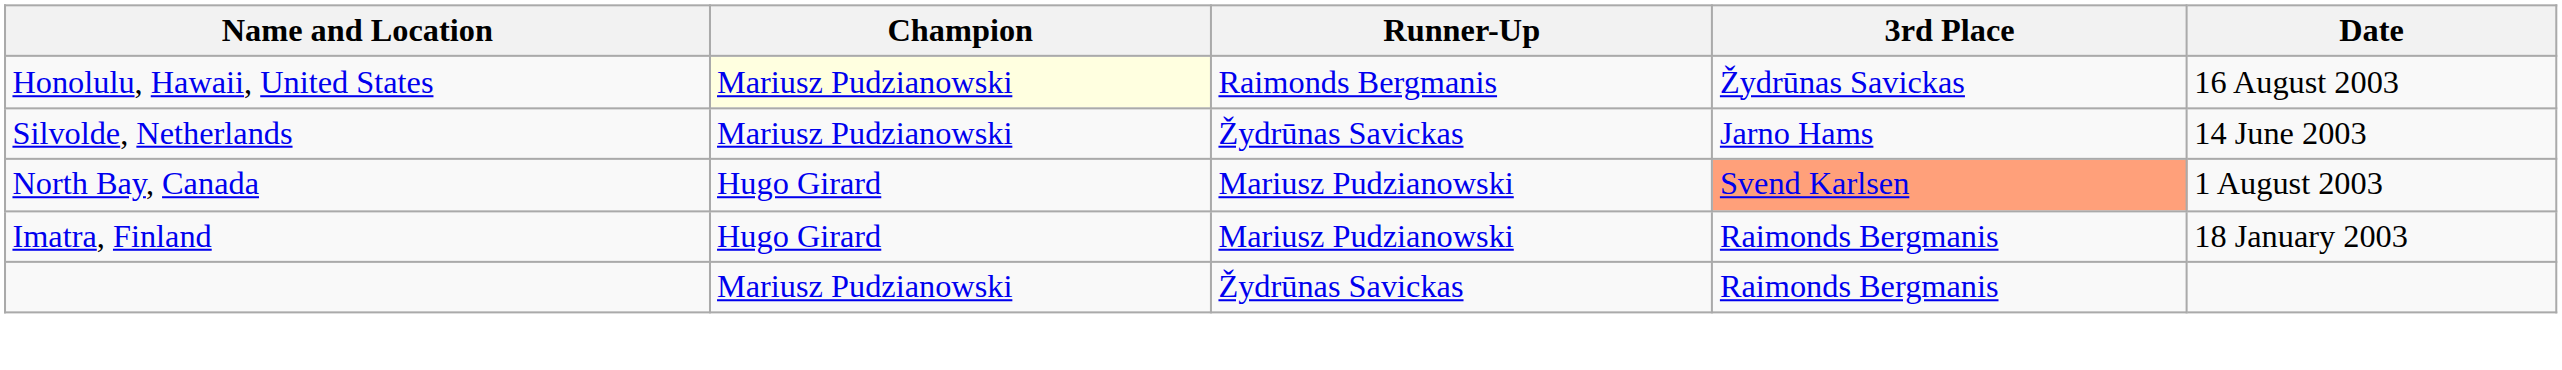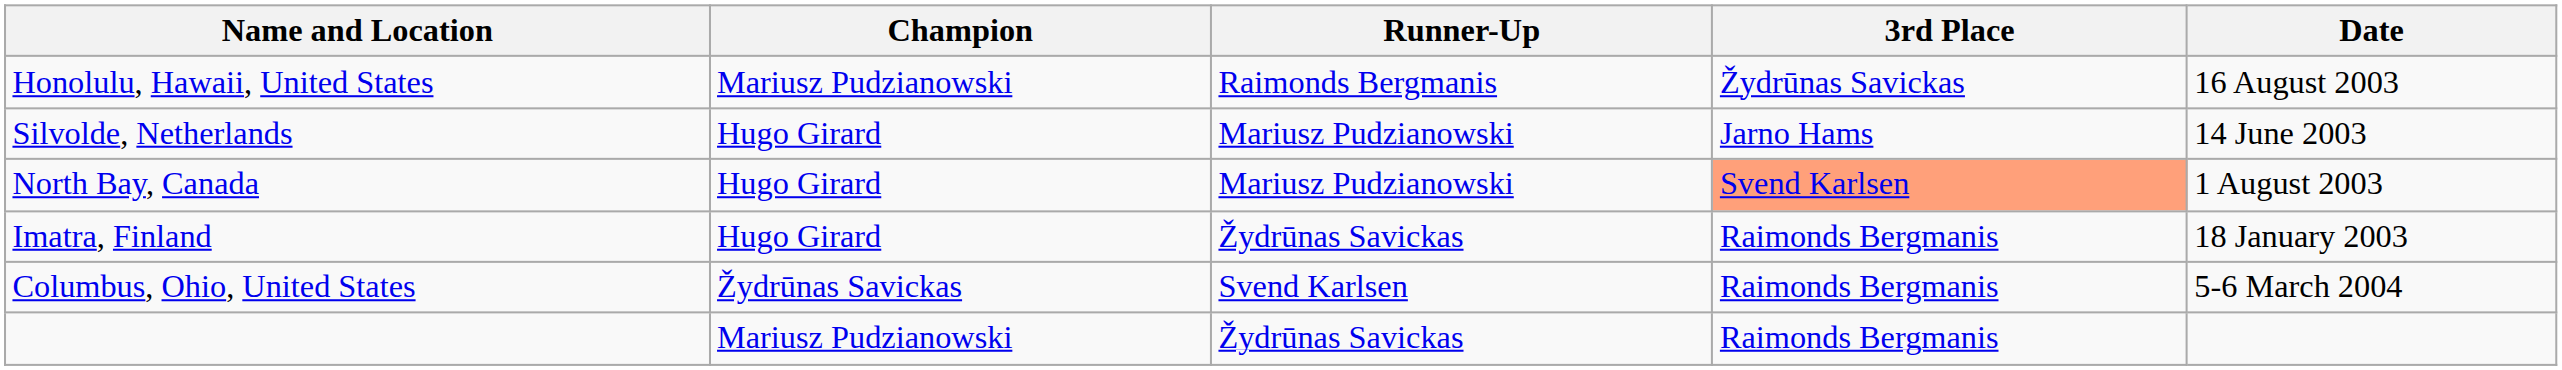(865, 81) lightyellow background -> (865, 81) no background
(865, 132) Mariusz Pudzianowski -> (799, 132) Hugo Girard
(1341, 132) Žydrūnas Savickas -> (1366, 132) Mariusz Pudzianowski
(1366, 235) Mariusz Pudzianowski -> (1341, 235) Žydrūnas Savickas
+ row: (214, 286)
